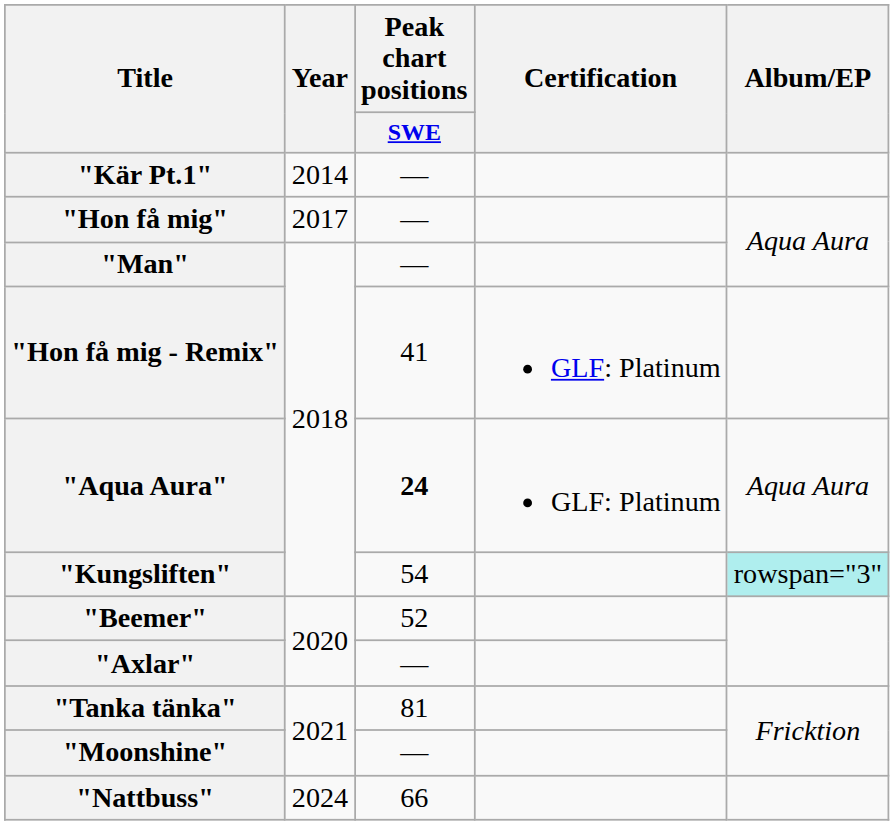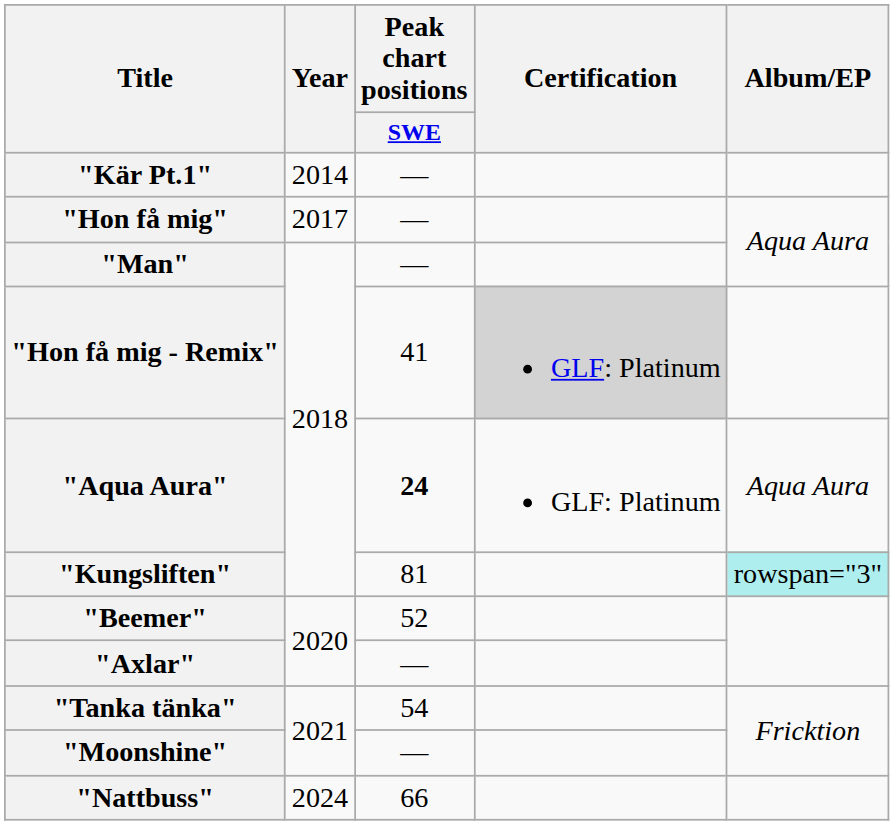(601, 369) no background -> (601, 369) lightgrey background
(414, 573) 54 -> (414, 573) 81
(414, 707) 81 -> (414, 707) 54
